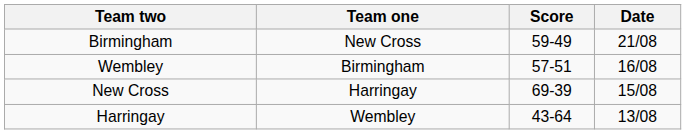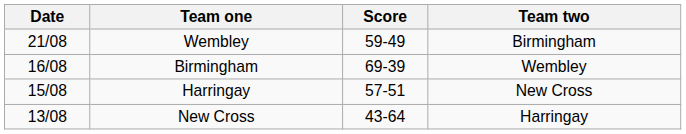columns swapped: (637, 16) <-> (131, 16)
(383, 41) New Cross -> (216, 41) Wembley
(552, 66) 57-51 -> (385, 66) 69-39
(552, 91) 69-39 -> (385, 91) 57-51
(383, 116) Wembley -> (216, 116) New Cross
